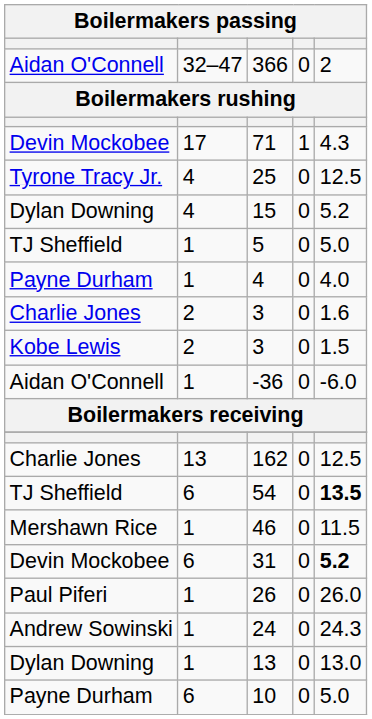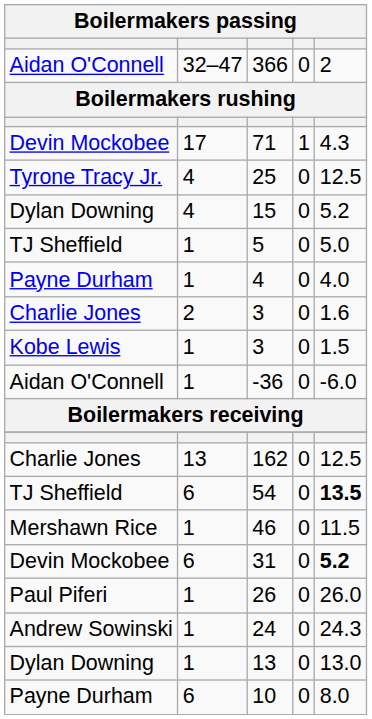(189, 347) 2 -> (189, 347) 1
(335, 697) 5.0 -> (335, 697) 8.0
